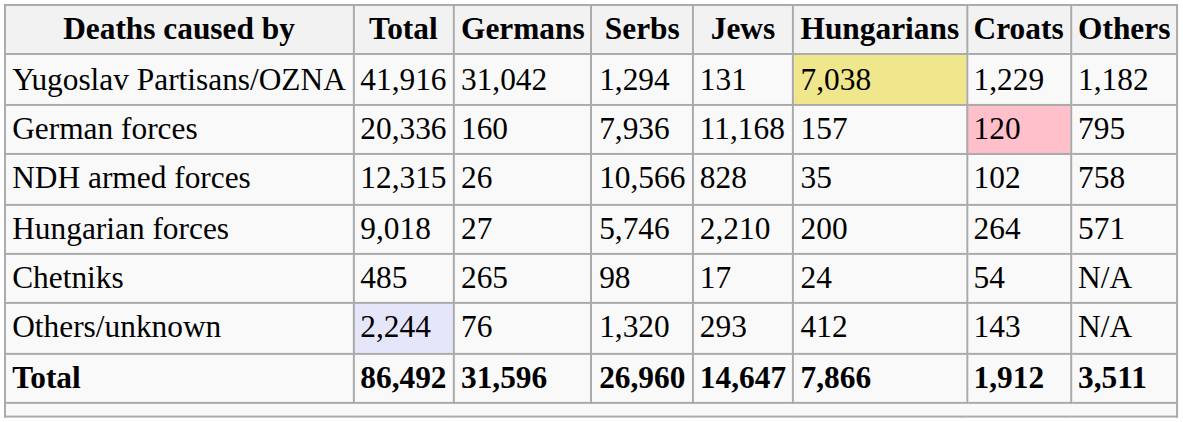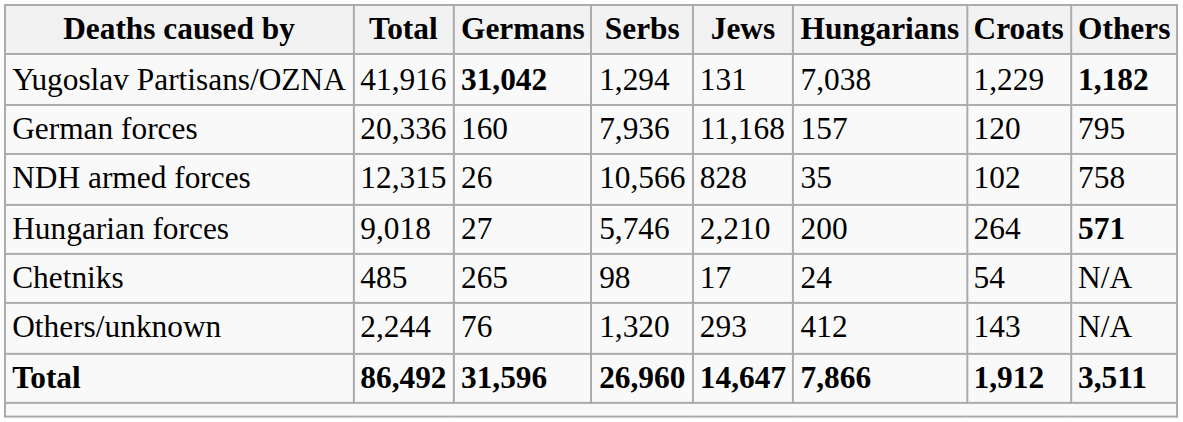(504, 79) normal -> (504, 79) bold
(836, 79) khaki background -> (836, 79) no background
(1113, 79) normal -> (1113, 79) bold
(997, 128) pink background -> (997, 128) no background
(1102, 228) normal -> (1102, 228) bold
(396, 327) lavender background -> (396, 327) no background
